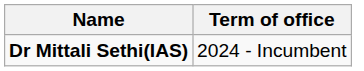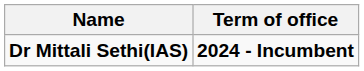(272, 50) normal -> (276, 50) bold
